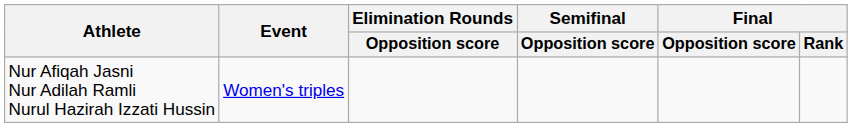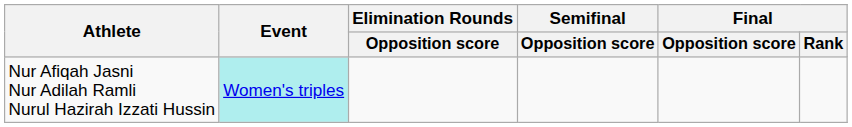(284, 90) no background -> (284, 90) paleturquoise background
